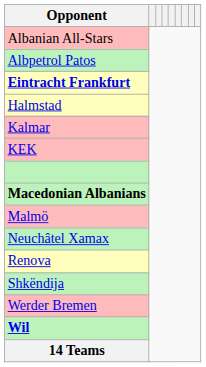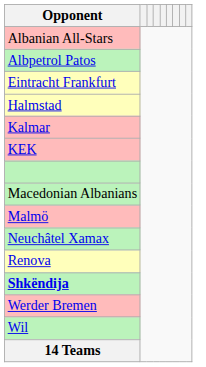(69, 82) bold -> (62, 82) normal
(77, 194) bold -> (72, 194) normal
(36, 283) normal -> (38, 283) bold
(19, 328) bold -> (18, 328) normal
